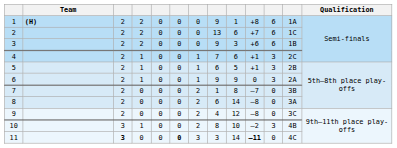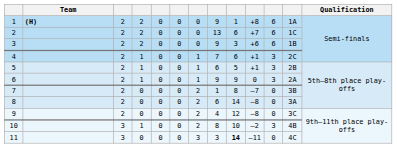(123, 137) bold -> (123, 137) normal
(179, 137) bold -> (179, 137) normal
(236, 137) normal -> (236, 137) bold
(255, 137) bold -> (255, 137) normal
